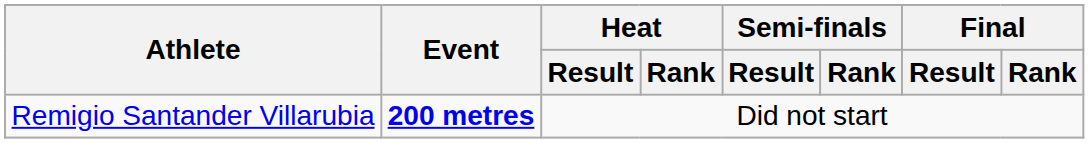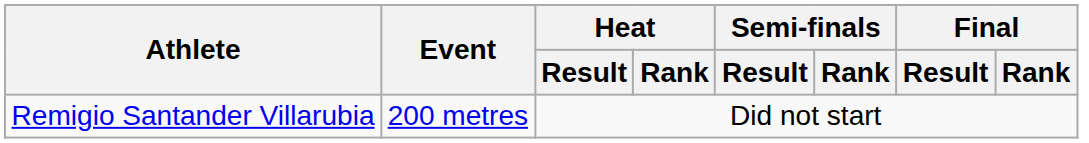(461, 116) bold -> (458, 116) normal
